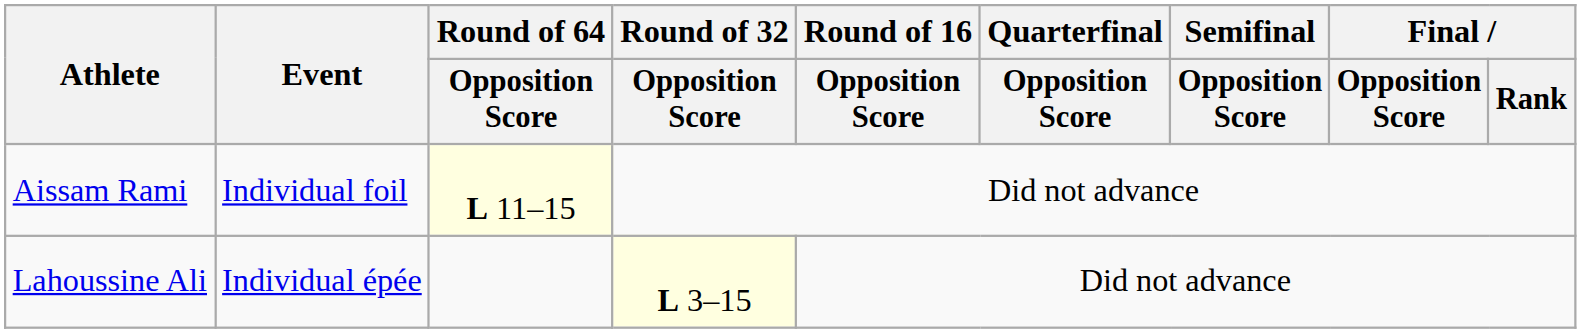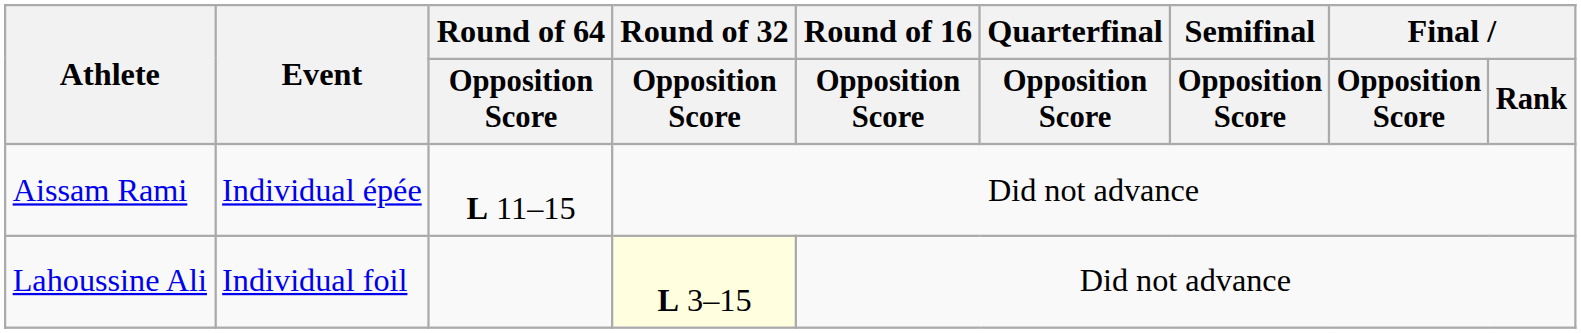(315, 189) Individual foil -> (322, 189) Individual épée
(521, 208) lightyellow background -> (521, 208) no background
(322, 281) Individual épée -> (315, 281) Individual foil
